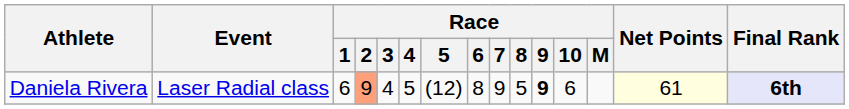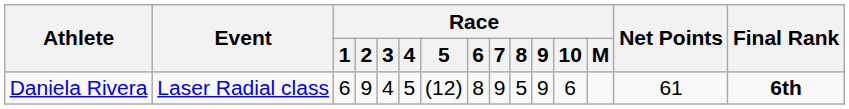(366, 88) lightsalmon background -> (366, 88) no background
(543, 88) bold -> (543, 88) normal
(671, 88) lightyellow background -> (671, 88) no background
(786, 88) lavender background -> (786, 88) no background
